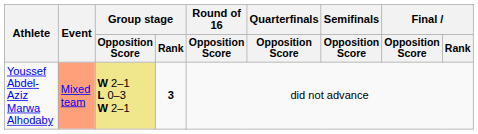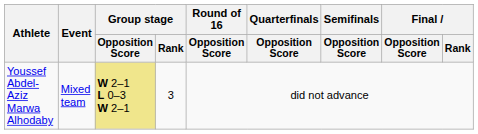(76, 96) lightsalmon background -> (76, 96) no background
(171, 96) bold -> (171, 96) normal
